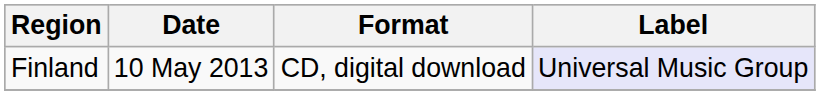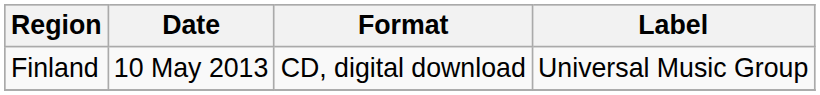(673, 68) lavender background -> (673, 68) no background
